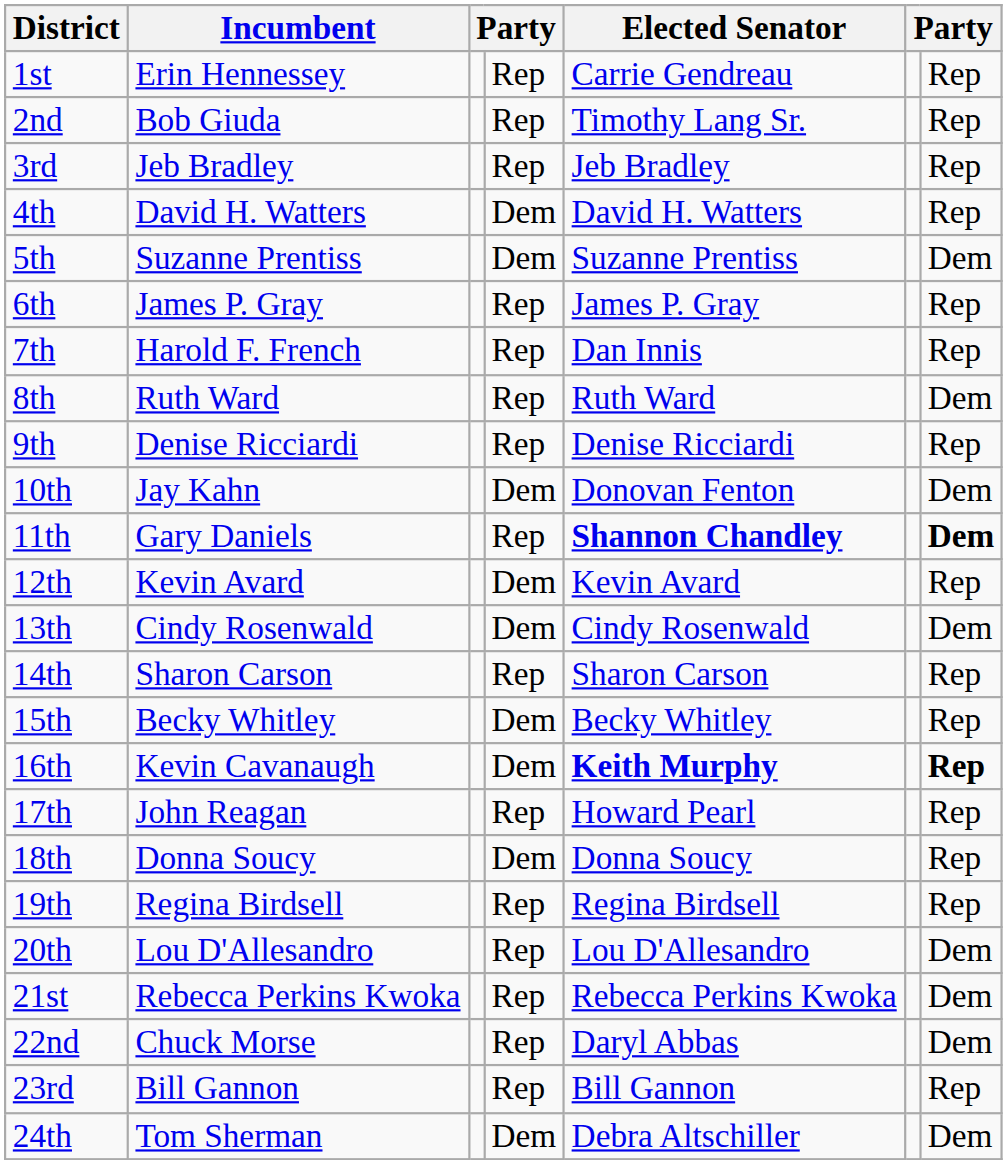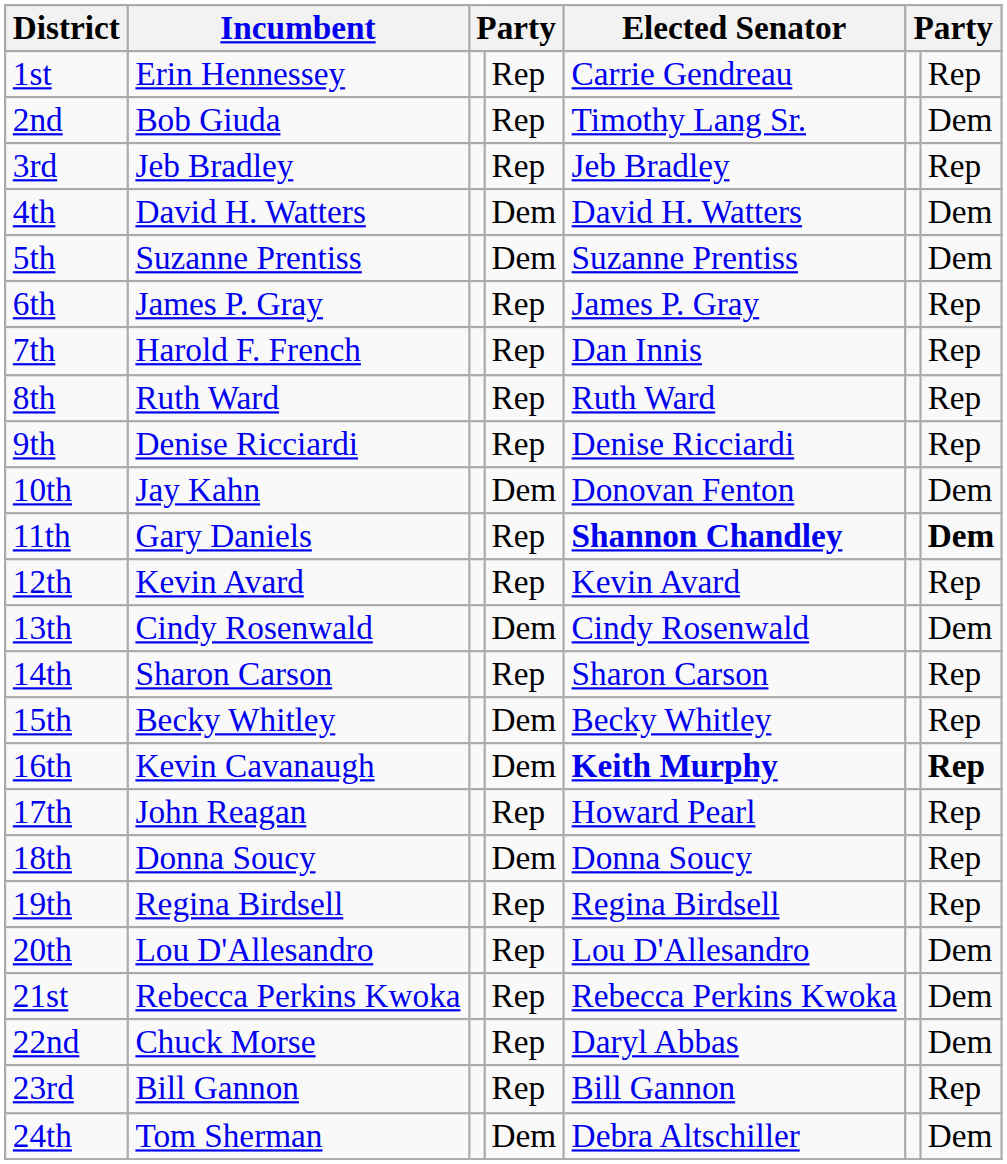(954, 120) Rep -> (960, 120) Dem
(954, 212) Rep -> (960, 212) Dem
(960, 396) Dem -> (954, 396) Rep
(524, 581) Dem -> (518, 581) Rep
